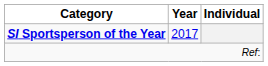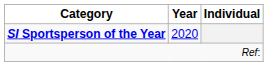(185, 33) 2017 -> (185, 33) 2020
